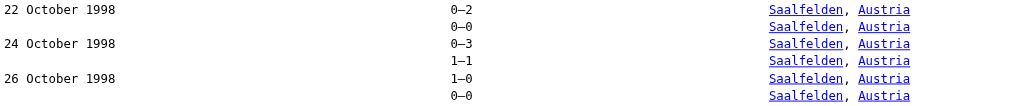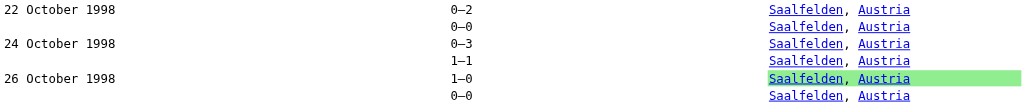(840, 78) no background -> (840, 78) lightgreen background
